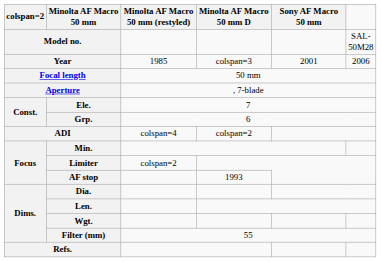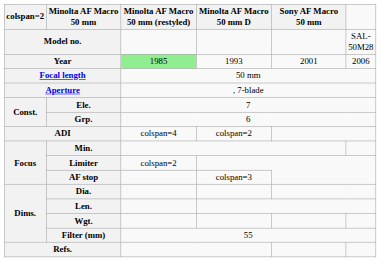(159, 61) no background -> (159, 61) lightgreen background
(234, 61) colspan=3 -> (234, 61) 1993
(234, 177) 1993 -> (234, 177) colspan=3
